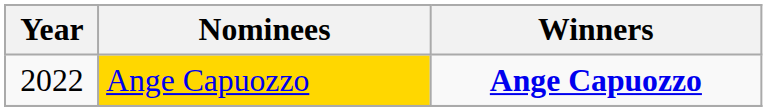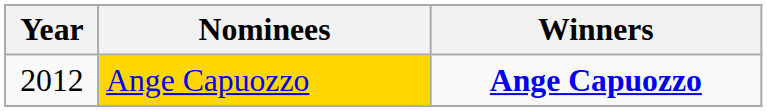(52, 79) 2022 -> (52, 79) 2012
